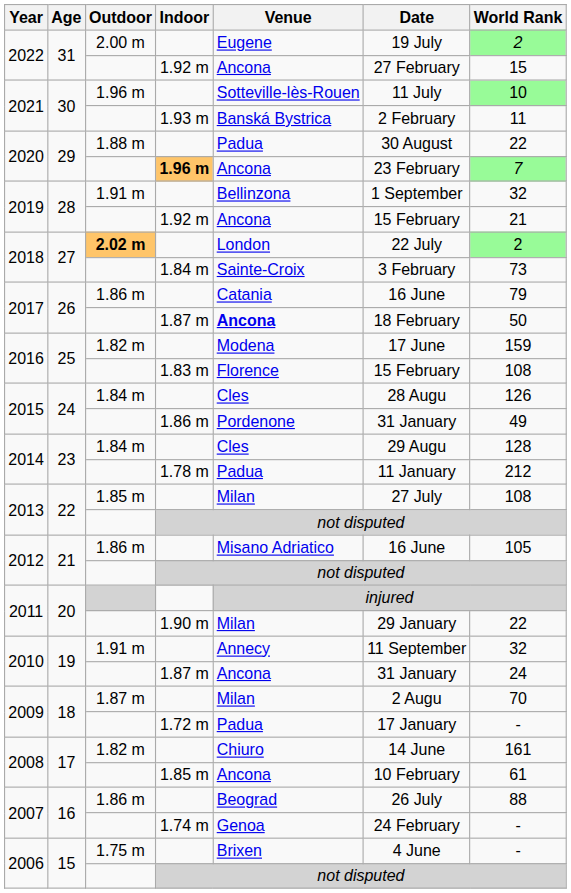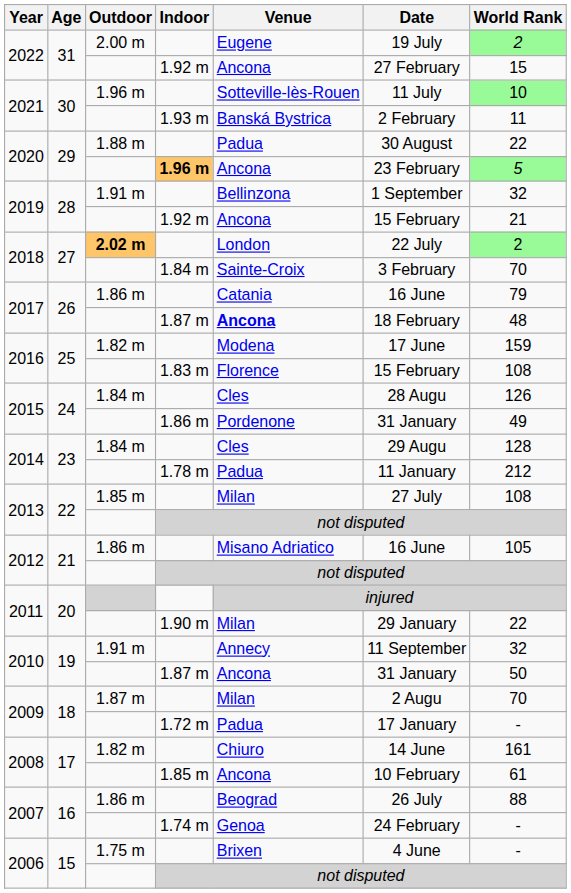(518, 169) 7 -> (518, 169) 5
(518, 270) 73 -> (518, 270) 70
(518, 321) 50 -> (518, 321) 48
(518, 674) 24 -> (518, 674) 50
